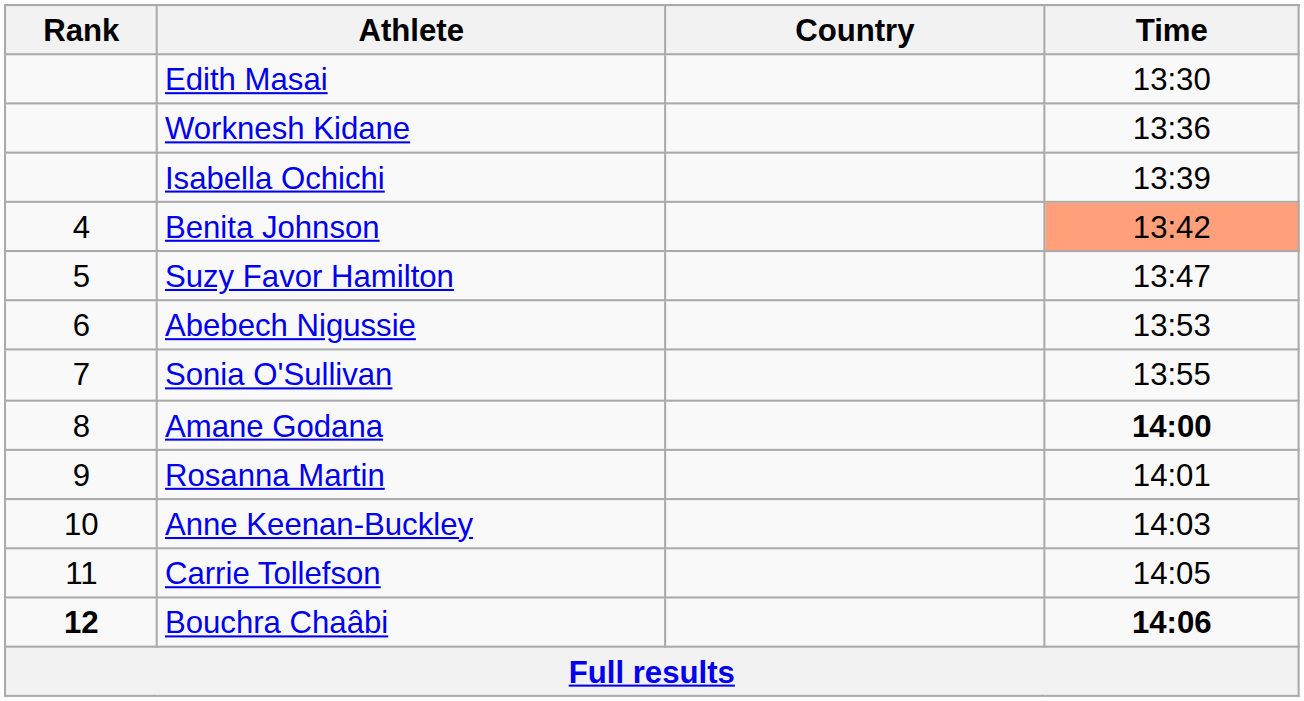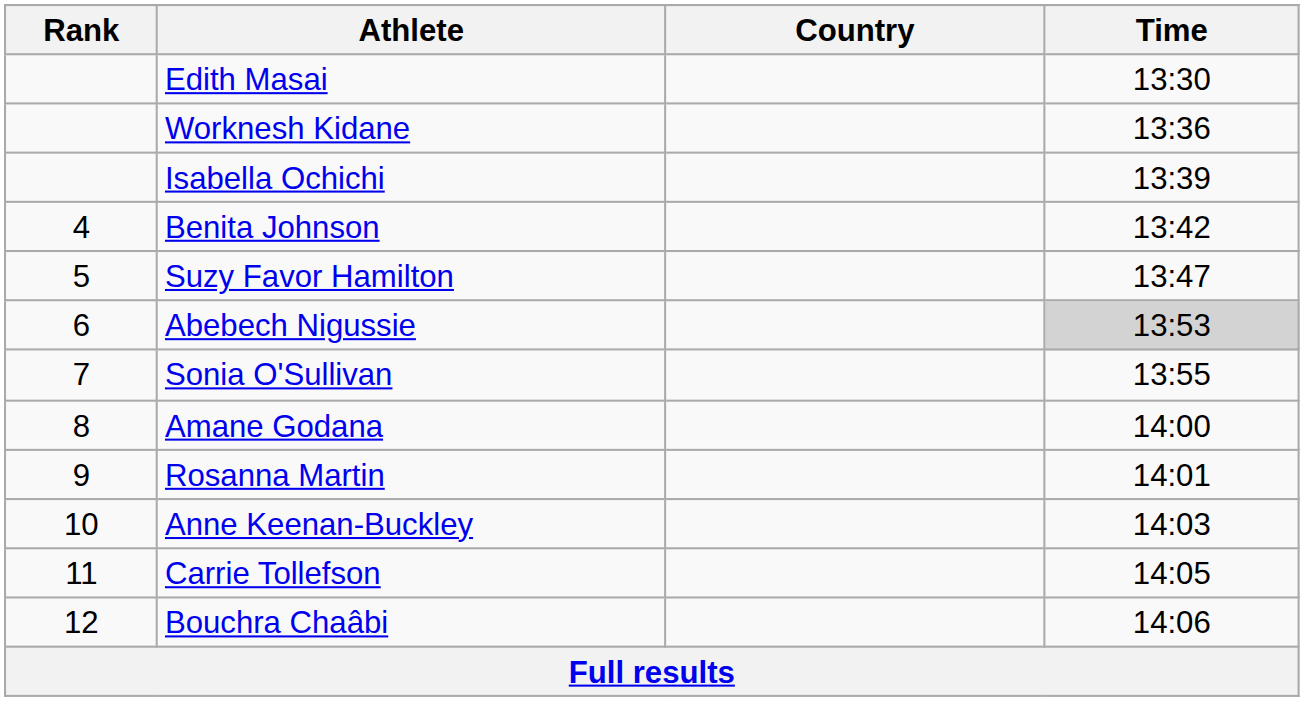(1172, 227) lightsalmon background -> (1172, 227) no background
(1172, 326) no background -> (1172, 326) lightgrey background
(1172, 425) bold -> (1172, 425) normal
(81, 622) bold -> (81, 622) normal
(1172, 622) bold -> (1172, 622) normal
